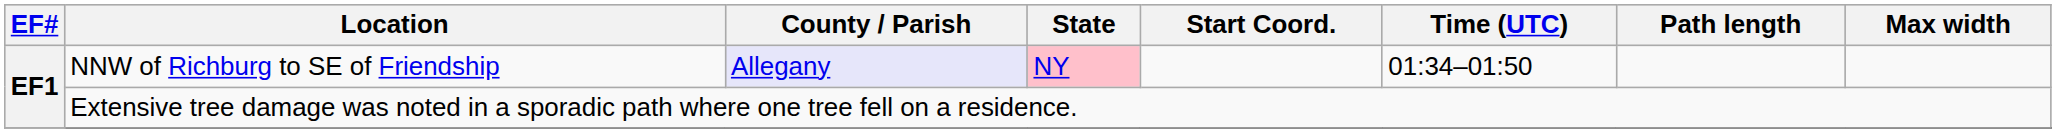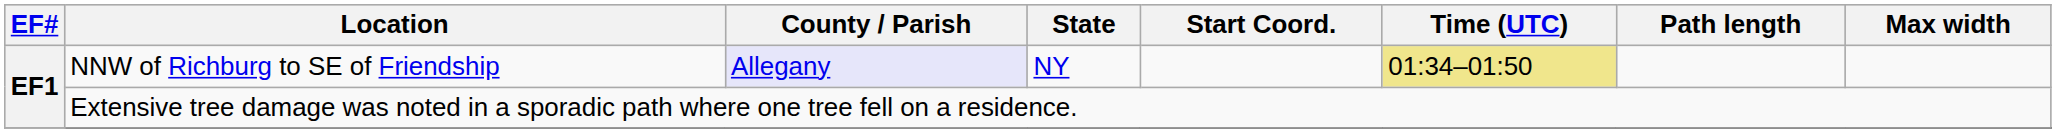(1051, 66) pink background -> (1051, 66) no background
(1460, 66) no background -> (1460, 66) khaki background
